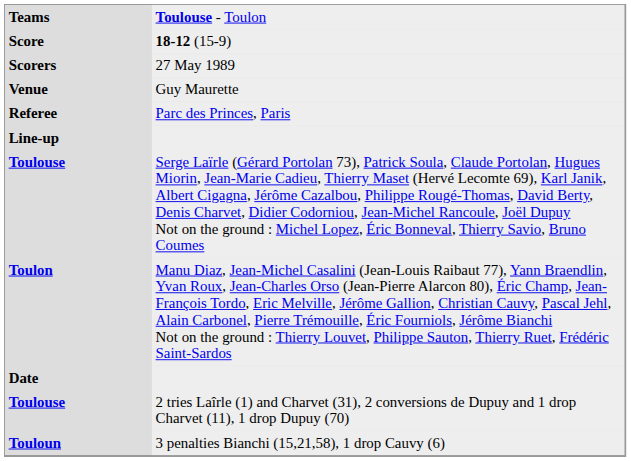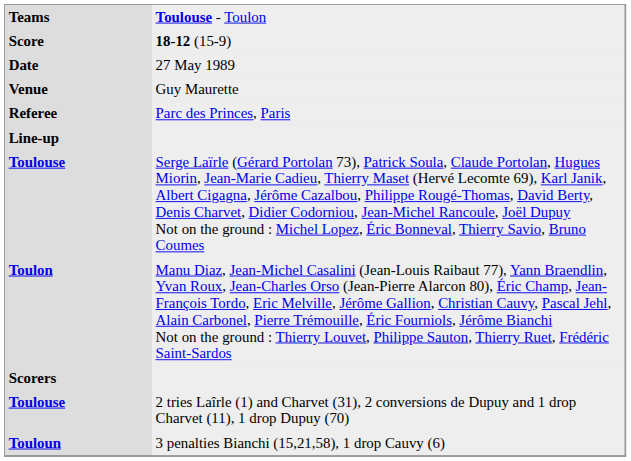(32, 65) Scorers -> (24, 65) Date
(24, 377) Date -> (32, 377) Scorers
